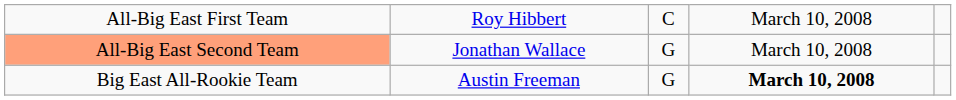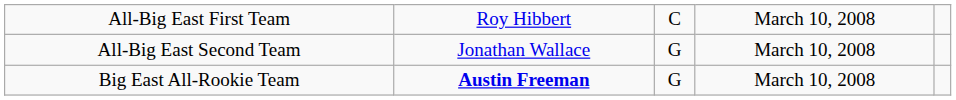(197, 49) lightsalmon background -> (199, 49) no background
(519, 79) normal -> (524, 79) bold
(811, 79) bold -> (815, 79) normal
